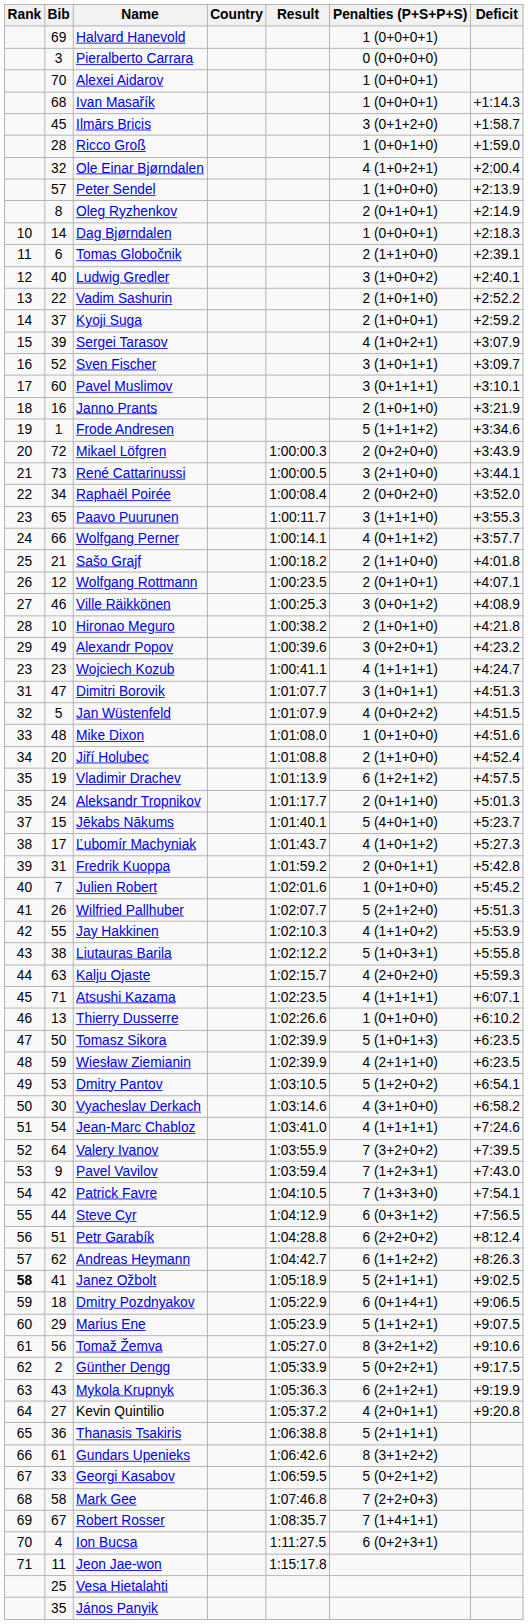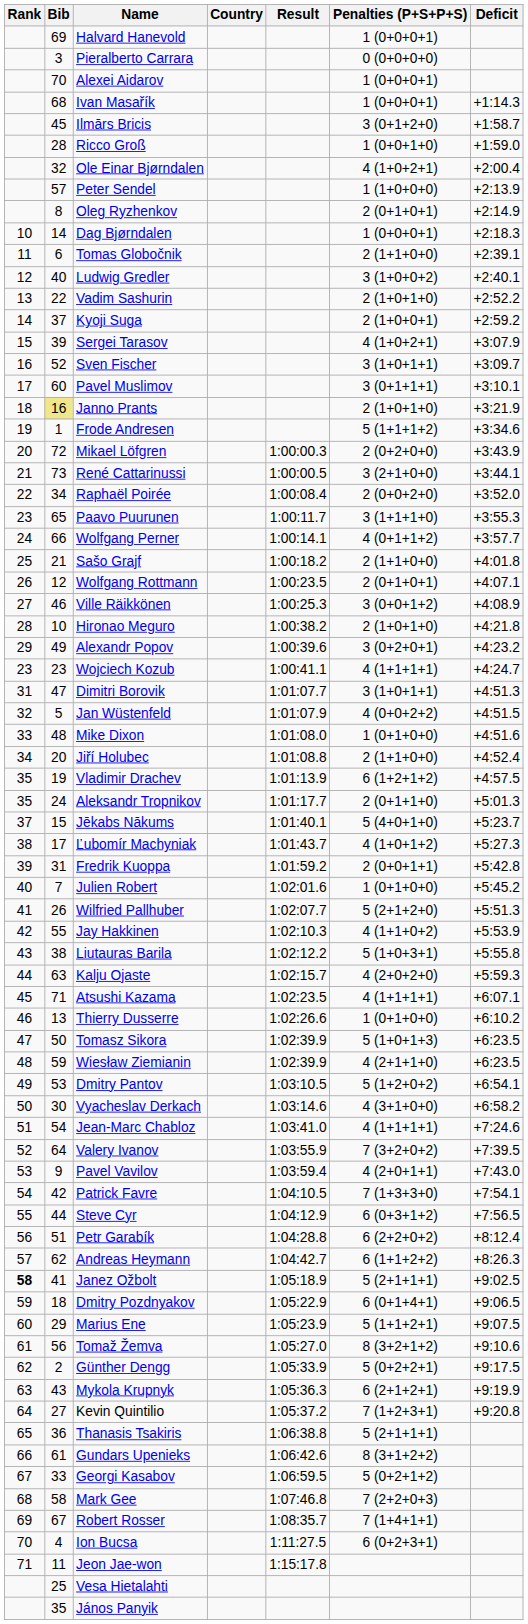(59, 408) no background -> (59, 408) khaki background
(400, 1172) 7 (1+2+3+1) -> (400, 1172) 4 (2+0+1+1)
(400, 1412) 4 (2+0+1+1) -> (400, 1412) 7 (1+2+3+1)
